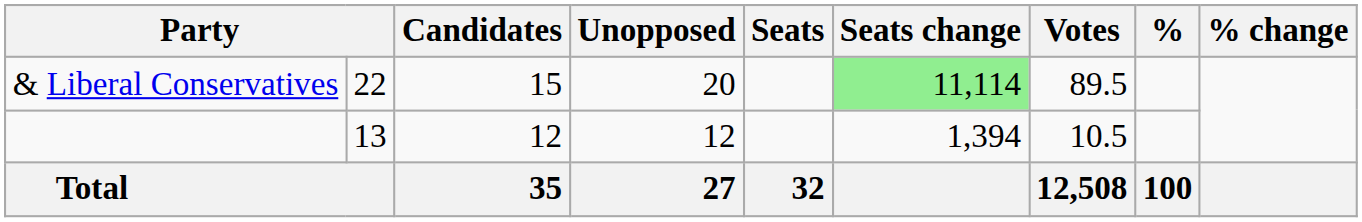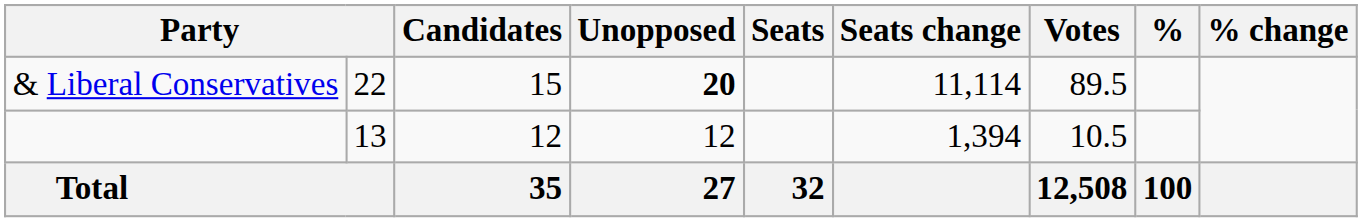(719, 83) normal -> (719, 83) bold
(977, 83) lightgreen background -> (977, 83) no background
